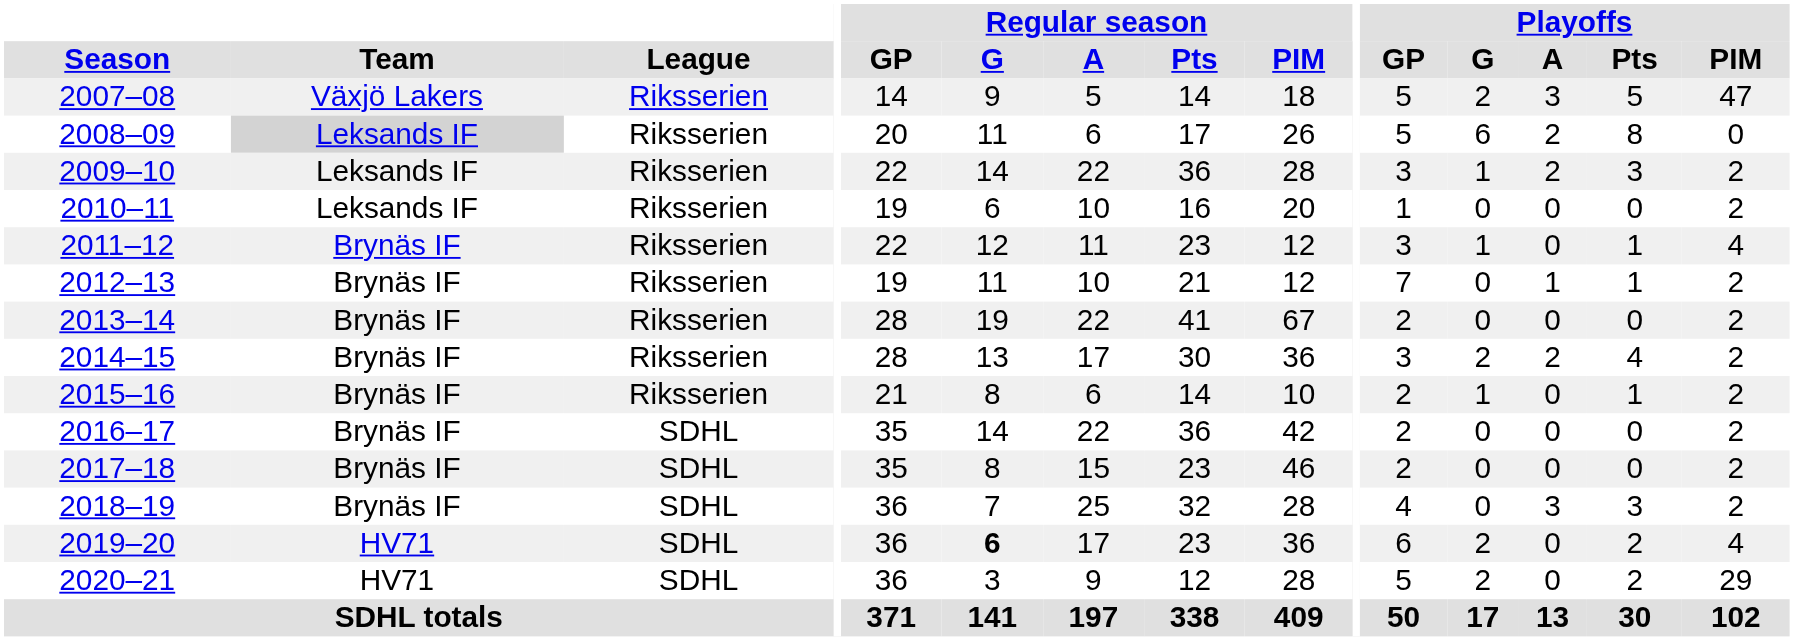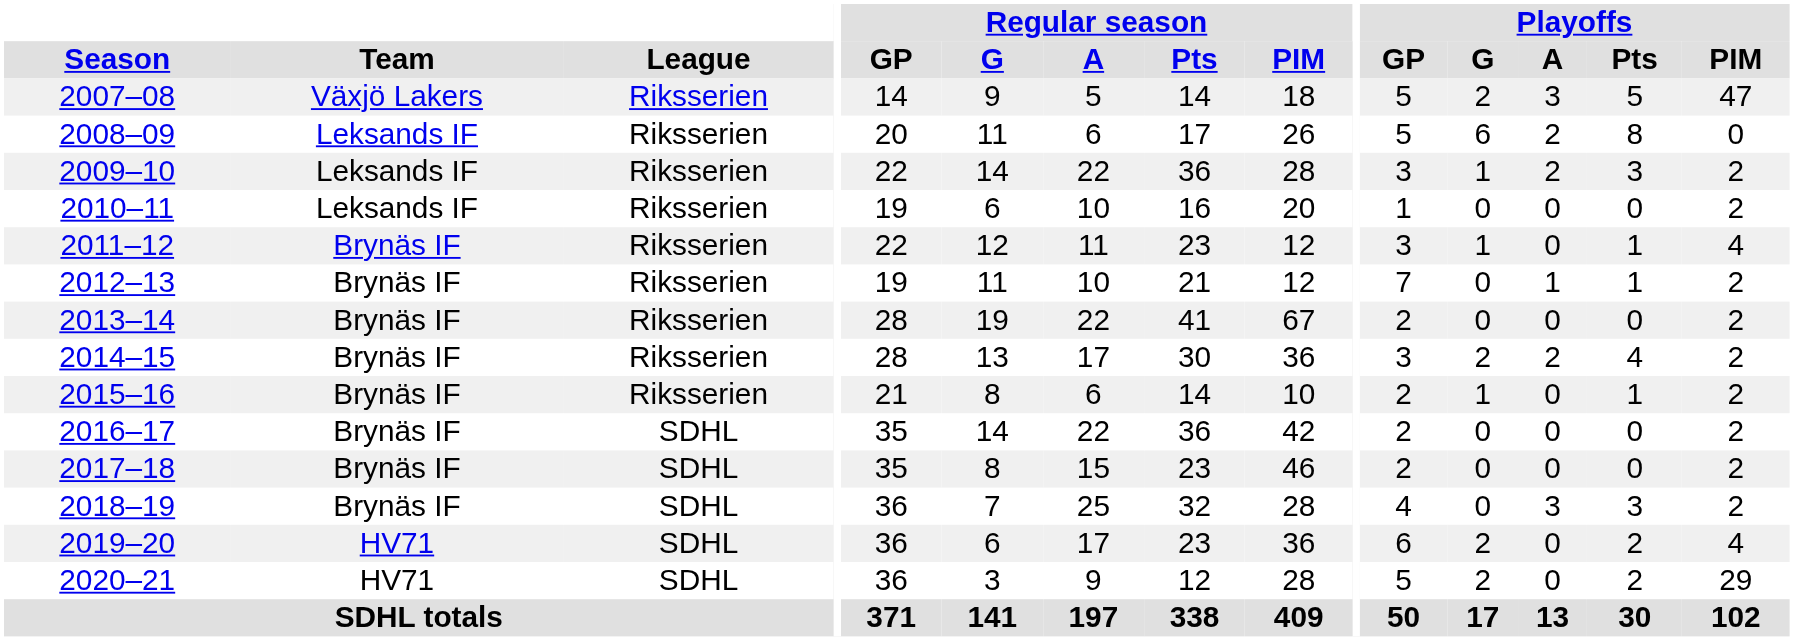(397, 133) lightgrey background -> (397, 133) no background
(992, 542) bold -> (992, 542) normal
